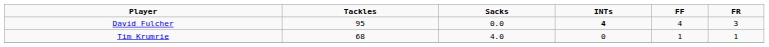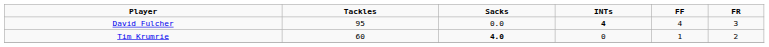(360, 36) 68 -> (360, 36) 60
(497, 36) normal -> (497, 36) bold
(736, 36) 1 -> (736, 36) 2
